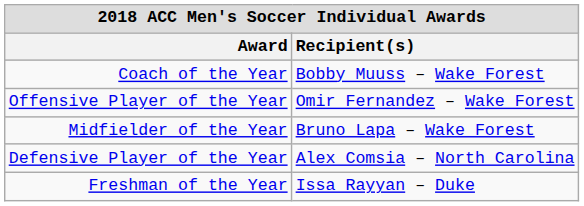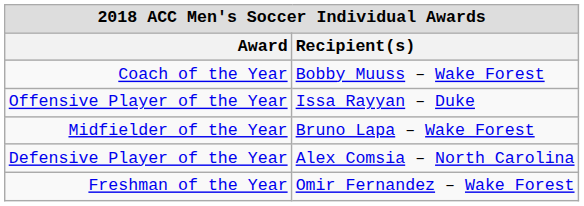(435, 102) Omir Fernandez – Wake Forest -> (385, 102) Issa Rayyan – Duke
(385, 186) Issa Rayyan – Duke -> (435, 186) Omir Fernandez – Wake Forest
